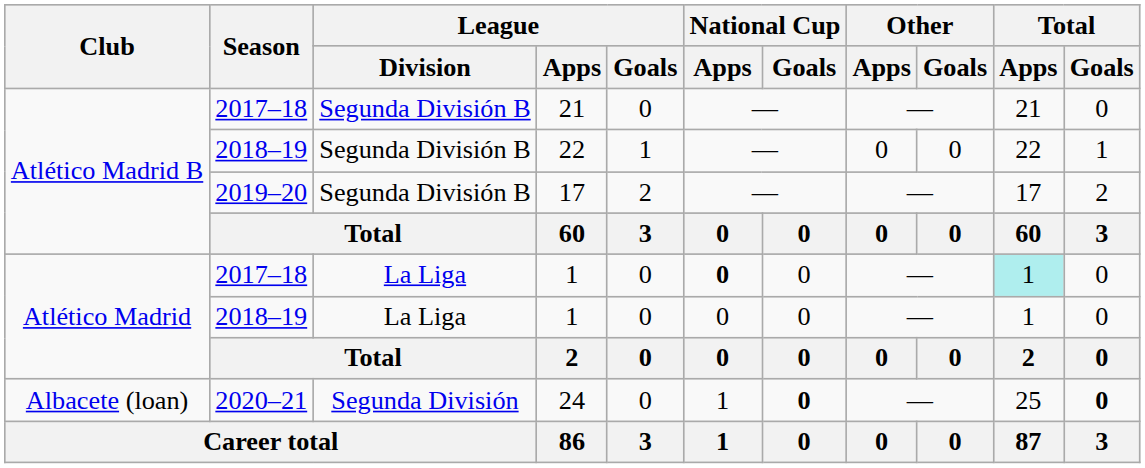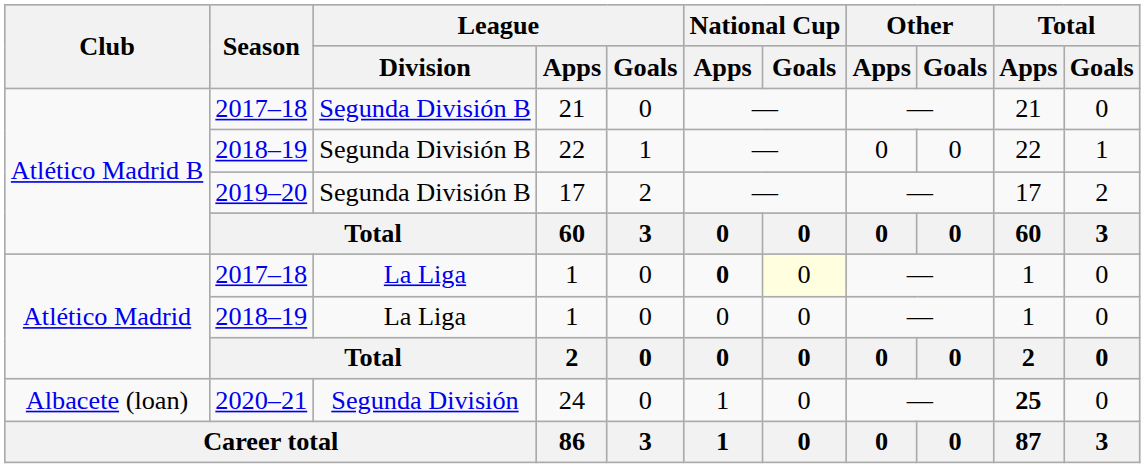(804, 274) no background -> (804, 274) lightyellow background
(1028, 274) paleturquoise background -> (1028, 274) no background
(804, 399) bold -> (804, 399) normal
(1028, 399) normal -> (1028, 399) bold
(1102, 399) bold -> (1102, 399) normal
